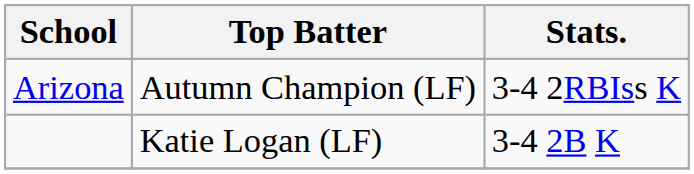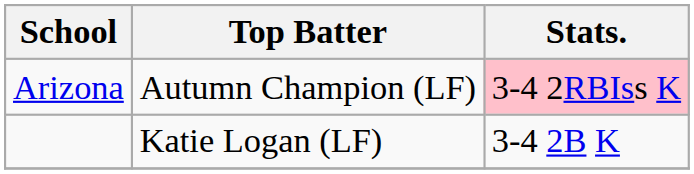(586, 86) no background -> (586, 86) pink background
